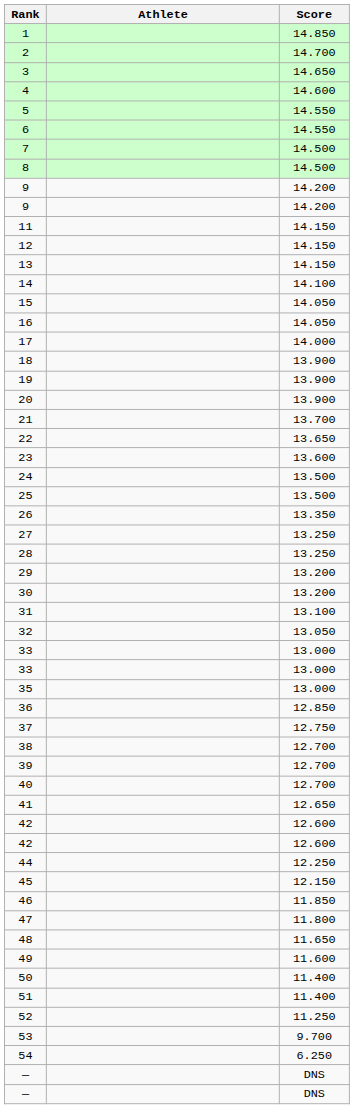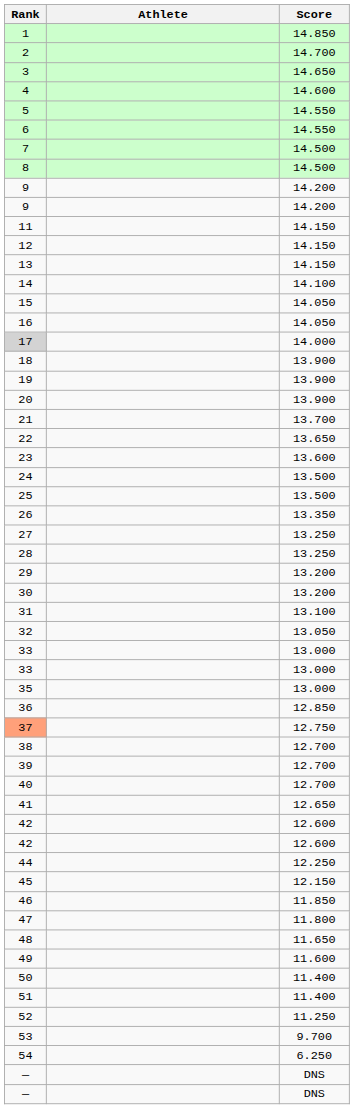(25, 342) no background -> (25, 342) lightgrey background
(25, 727) no background -> (25, 727) lightsalmon background
